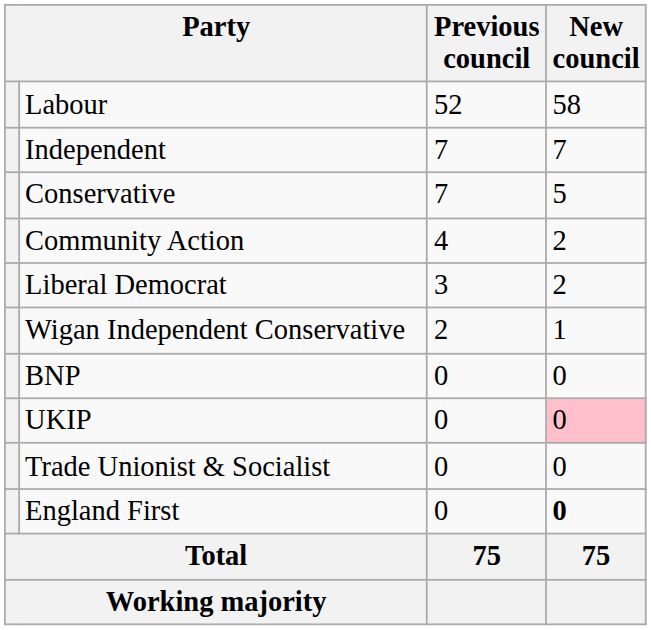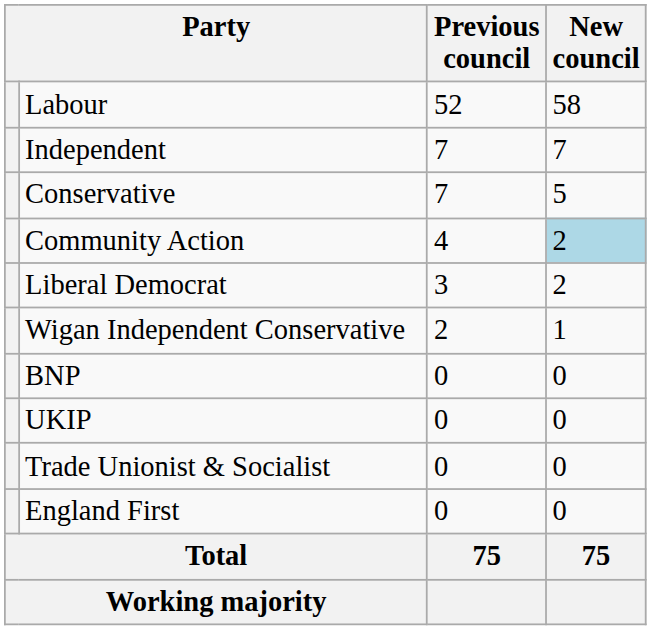(560, 239) no background -> (560, 239) lightblue background
(560, 420) pink background -> (560, 420) no background
(560, 510) bold -> (560, 510) normal
